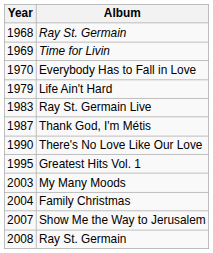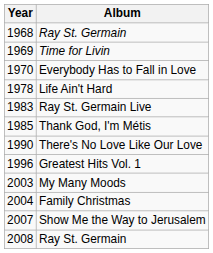(20, 88) 1979 -> (20, 88) 1978
(20, 126) 1987 -> (20, 126) 1985
(20, 164) 1995 -> (20, 164) 1996
